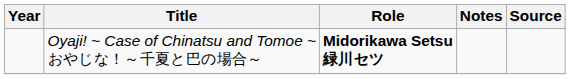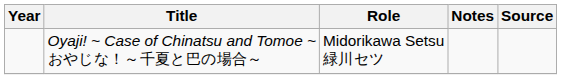(388, 50) bold -> (384, 50) normal
